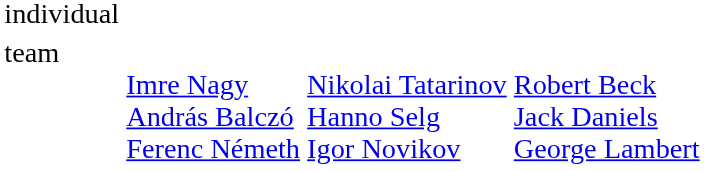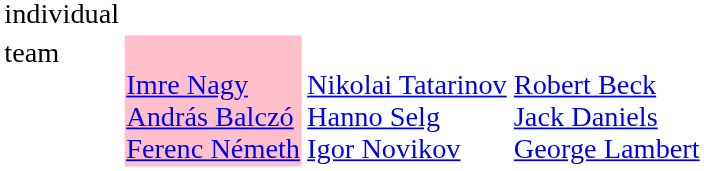(213, 116) no background -> (213, 116) pink background
